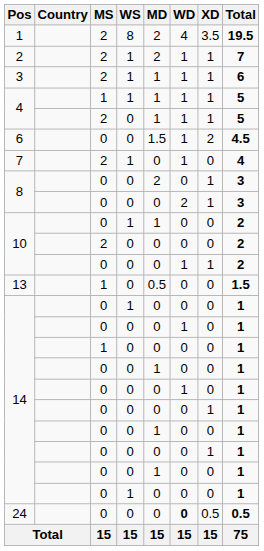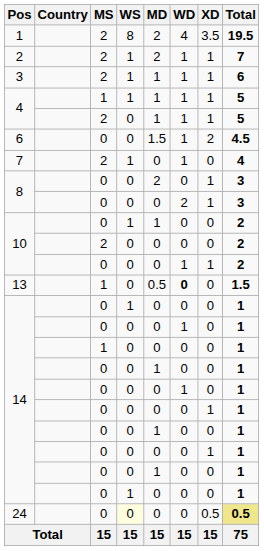(184, 285) normal -> (184, 285) bold
(130, 514) no background -> (130, 514) lightyellow background
(184, 514) bold -> (184, 514) normal
(241, 514) no background -> (241, 514) khaki background
